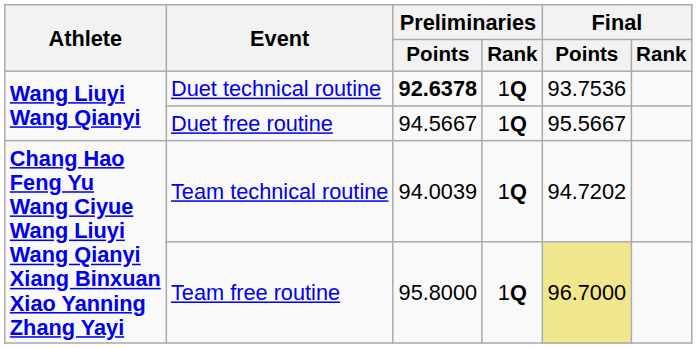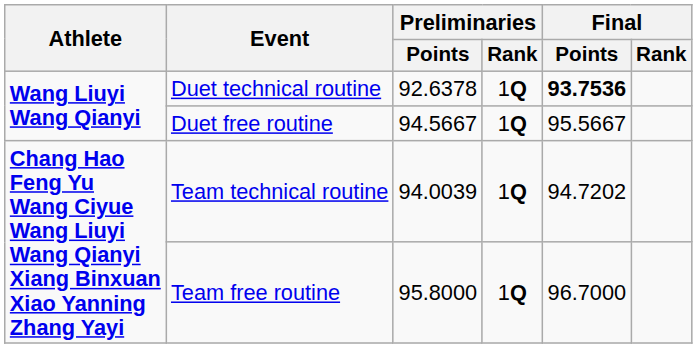(438, 89) bold -> (438, 89) normal
(587, 89) normal -> (587, 89) bold
(587, 293) khaki background -> (587, 293) no background
